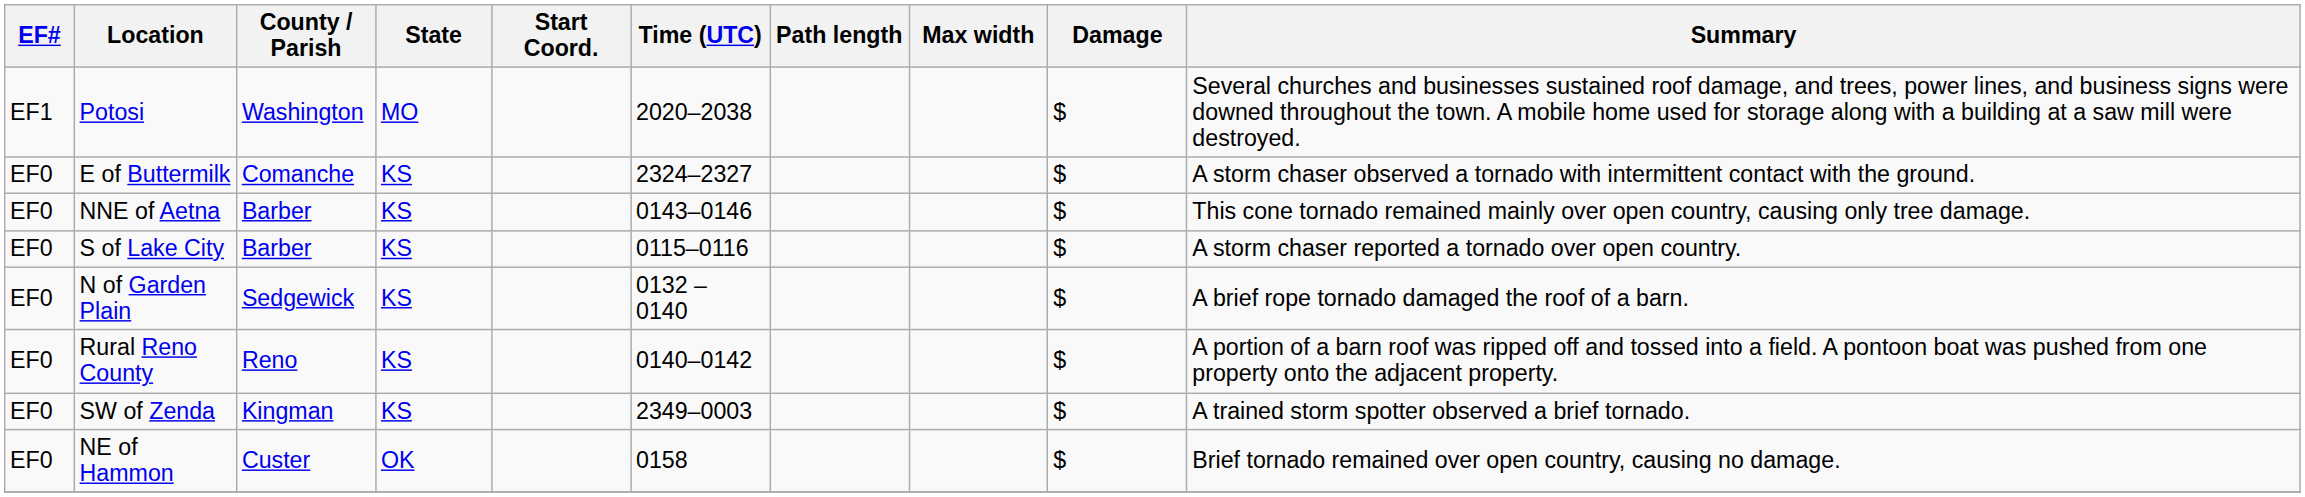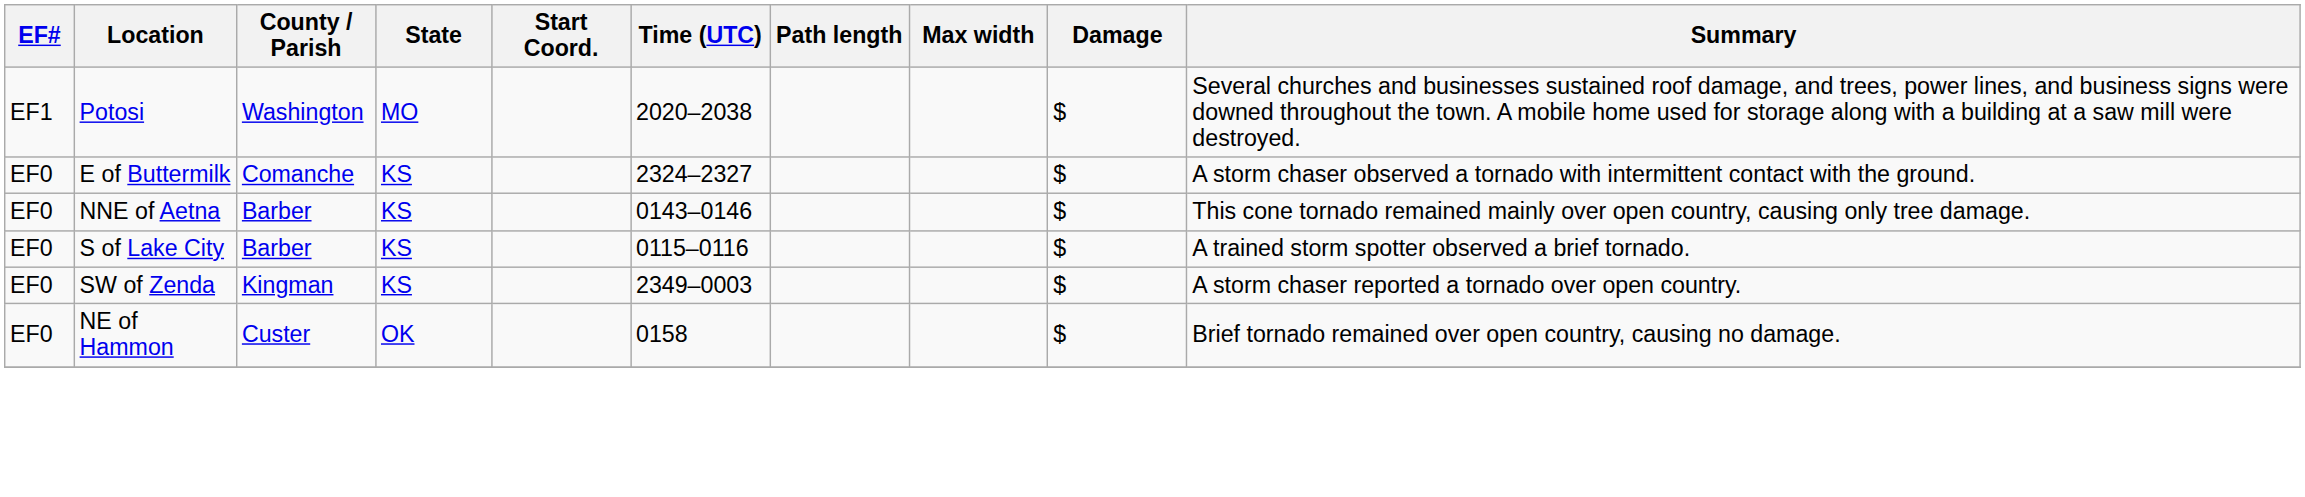(1467, 248) A storm chaser reported a tornado over open country. -> (1441, 248) A trained storm spotter observed a brief tornado.
- row: (143, 298)
- row: (138, 361)
(1441, 410) A trained storm spotter observed a brief tornado. -> (1467, 285) A storm chaser reported a tornado over open country.
